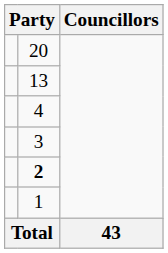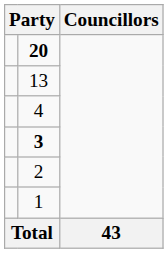(39, 50) normal -> (39, 50) bold
(39, 141) normal -> (39, 141) bold
(39, 171) bold -> (39, 171) normal
